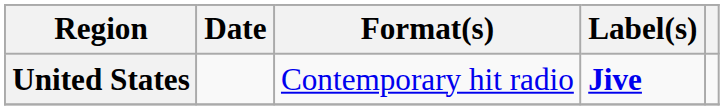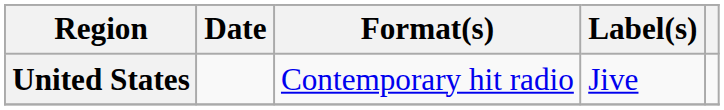(615, 78) bold -> (613, 78) normal
